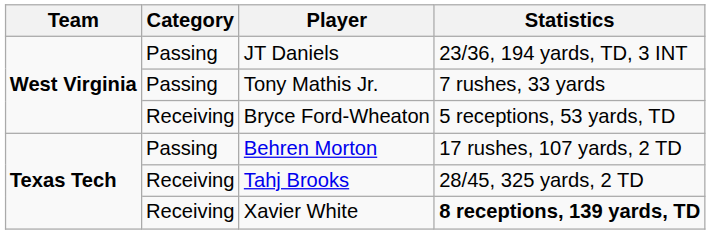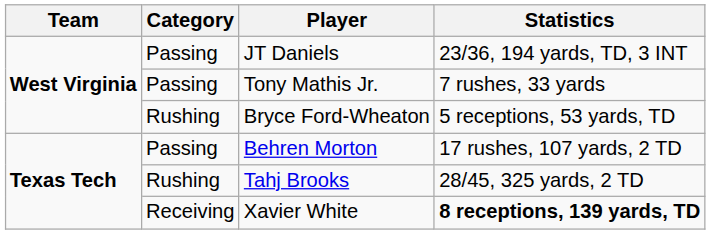(190, 116) Receiving -> (183, 116) Rushing
(190, 180) Receiving -> (183, 180) Rushing
